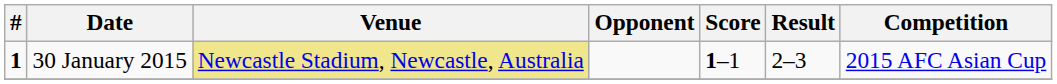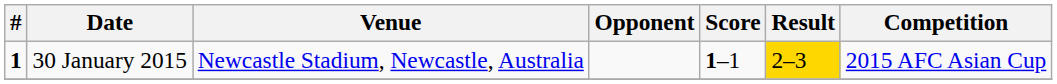(391, 60) khaki background -> (391, 60) no background
(789, 60) no background -> (789, 60) gold background
